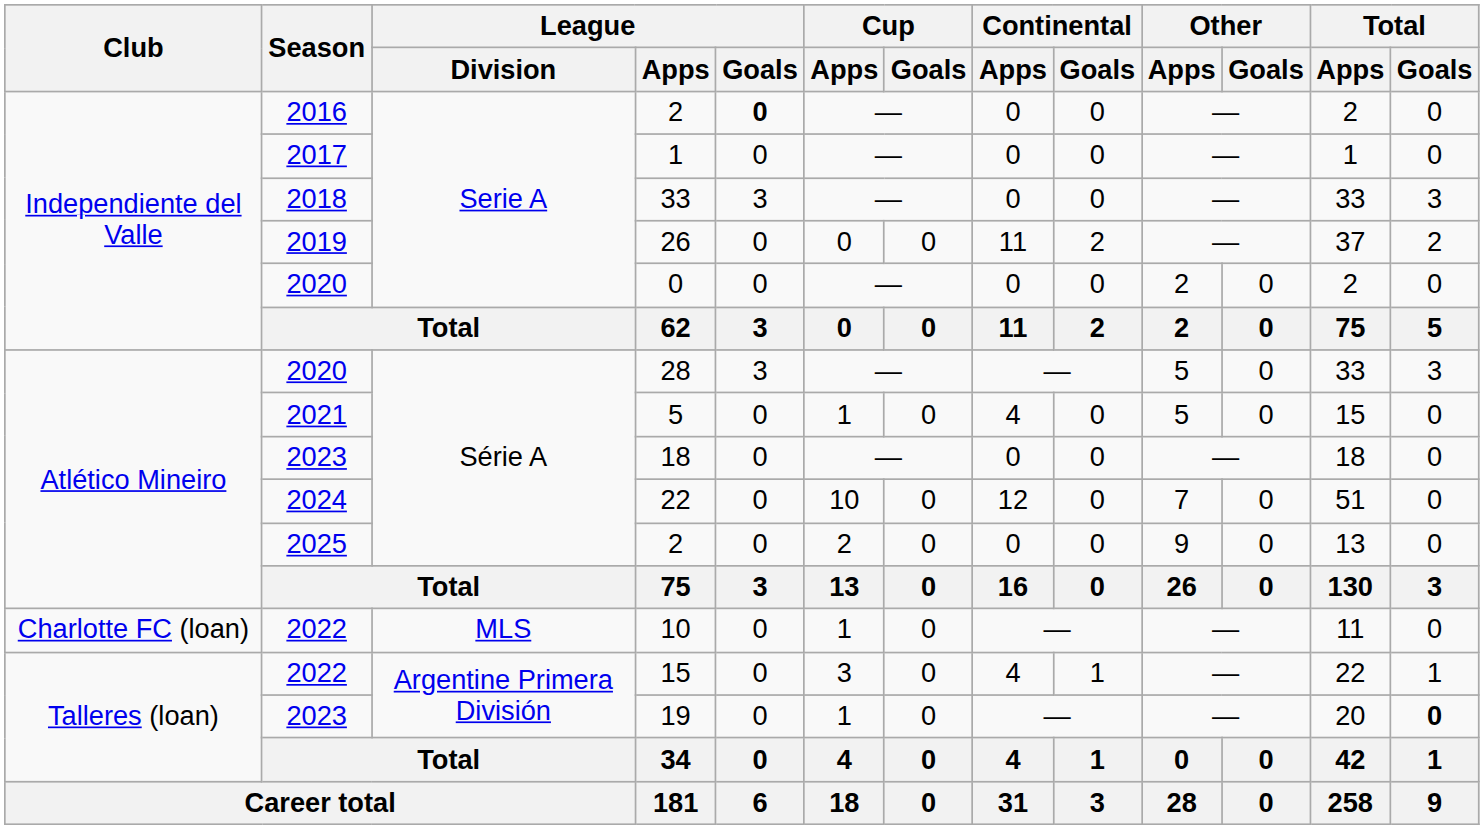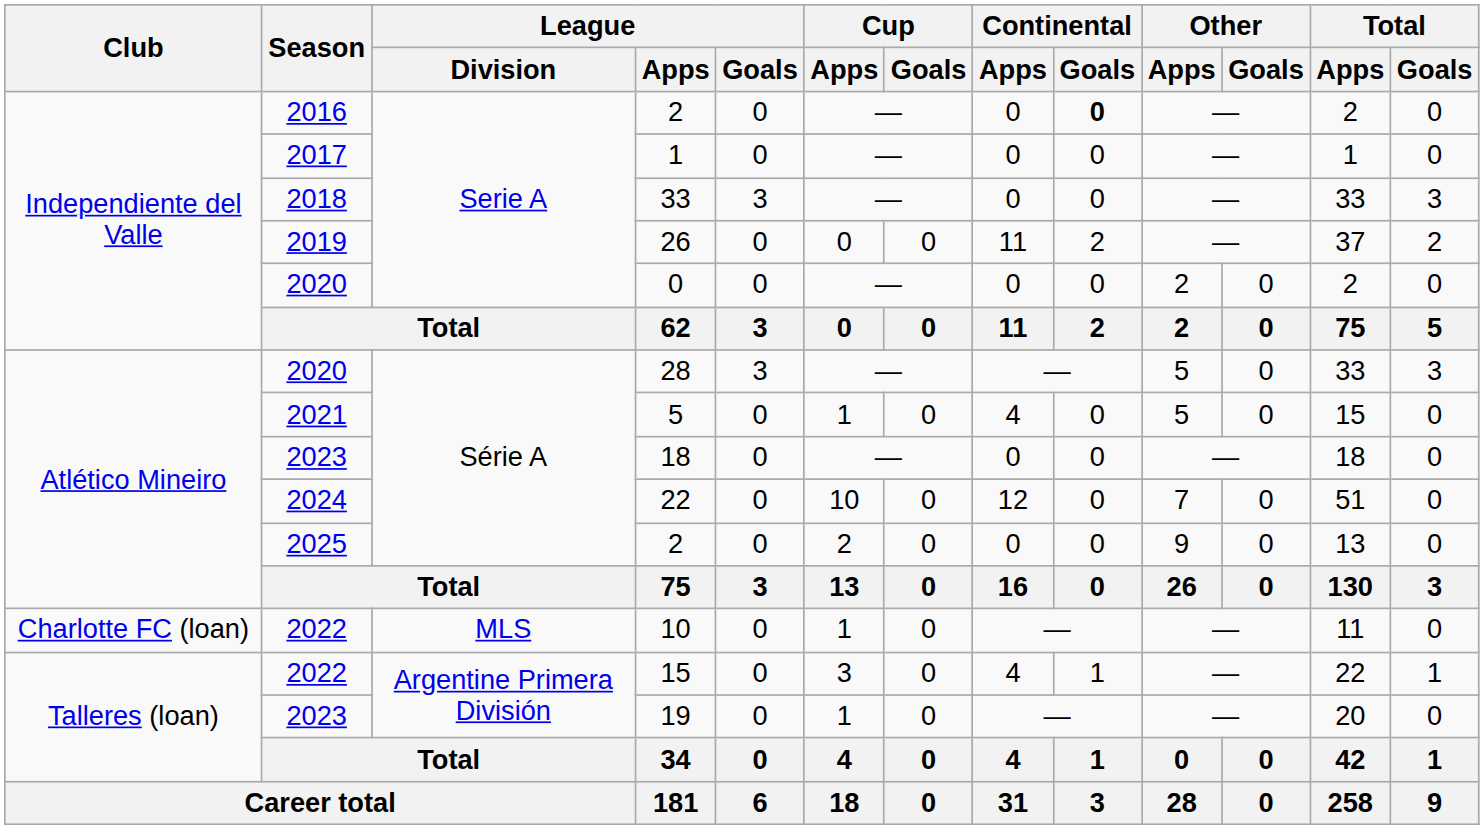(760, 112) bold -> (760, 112) normal
(1097, 112) normal -> (1097, 112) bold
(1435, 716) bold -> (1435, 716) normal
